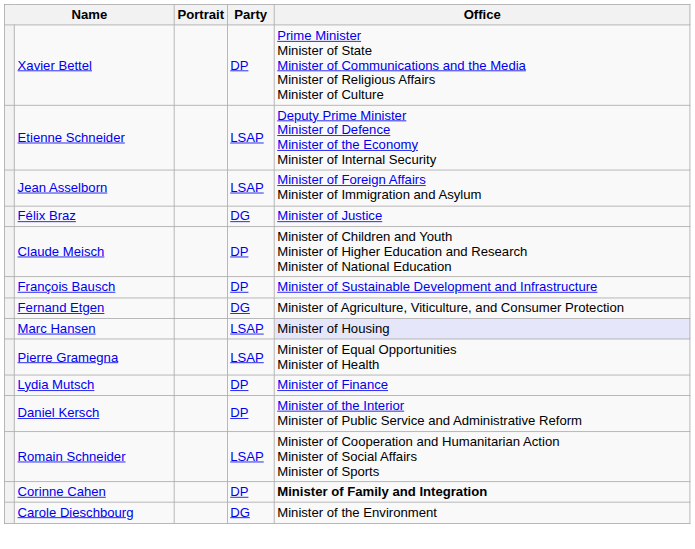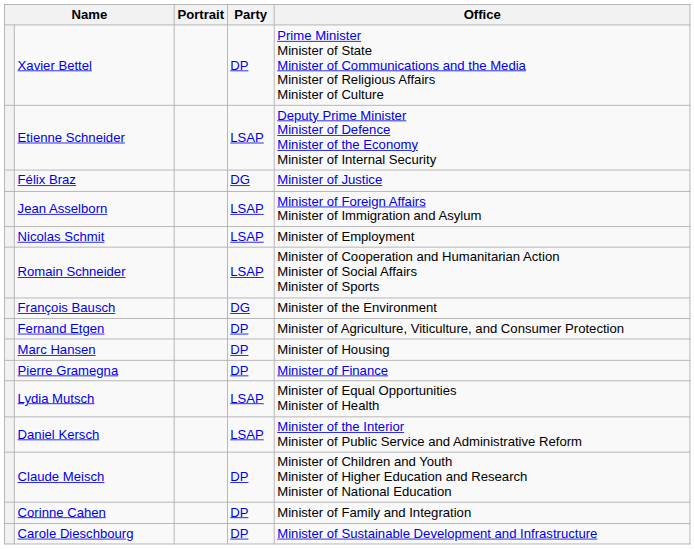rows swapped: (62, 188) <-> (47, 216)
+ row: (61, 237)
rows swapped: (72, 456) <-> (61, 251)
(239, 287) DP -> (240, 308) DG
(437, 287) Minister of Sustainable Development and Infrastructure -> (357, 308) Minister of the Environment
(240, 308) DG -> (239, 328) DP
(247, 328) LSAP -> (239, 349) DP
(333, 328) lavender background -> (333, 349) no background
(247, 357) LSAP -> (239, 370) DP
(367, 357) Minister of Equal Opportunities Minister of Health -> (333, 370) Minister of Finance
(239, 385) DP -> (247, 398) LSAP
(333, 385) Minister of Finance -> (367, 398) Minister of Equal Opportunities Minister of Health
(239, 413) DP -> (247, 434) LSAP
(382, 492) bold -> (374, 512) normal
(240, 512) DG -> (239, 533) DP
(357, 512) Minister of the Environment -> (437, 533) Minister of Sustainable Development and Infrastructure
